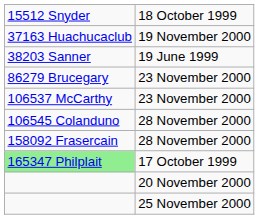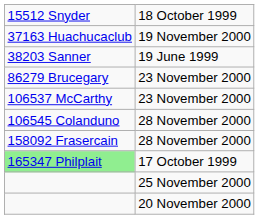(194, 183) 20 November 2000 -> (194, 183) 25 November 2000
(194, 204) 25 November 2000 -> (194, 204) 20 November 2000
